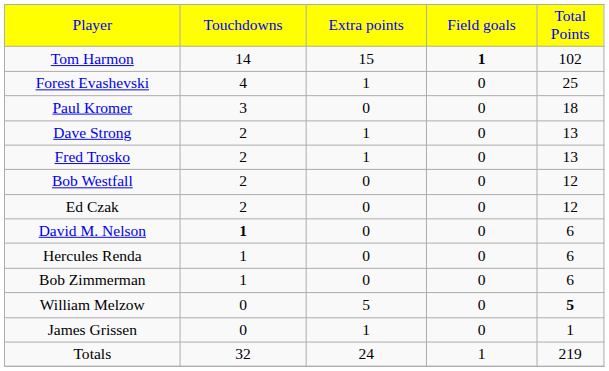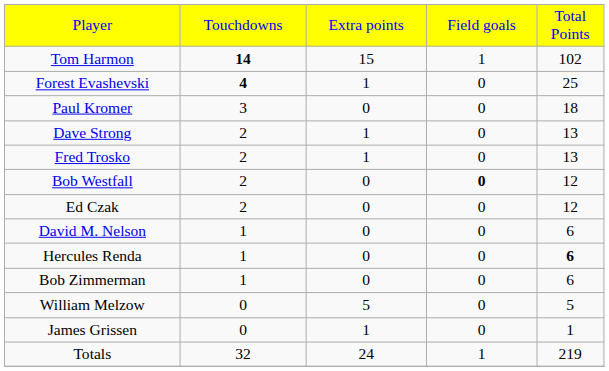(243, 58) normal -> (243, 58) bold
(482, 58) bold -> (482, 58) normal
(243, 83) normal -> (243, 83) bold
(482, 181) normal -> (482, 181) bold
(243, 231) bold -> (243, 231) normal
(570, 255) normal -> (570, 255) bold
(570, 305) bold -> (570, 305) normal
